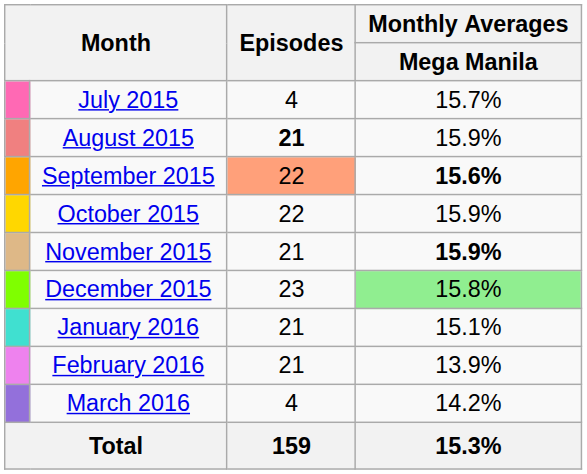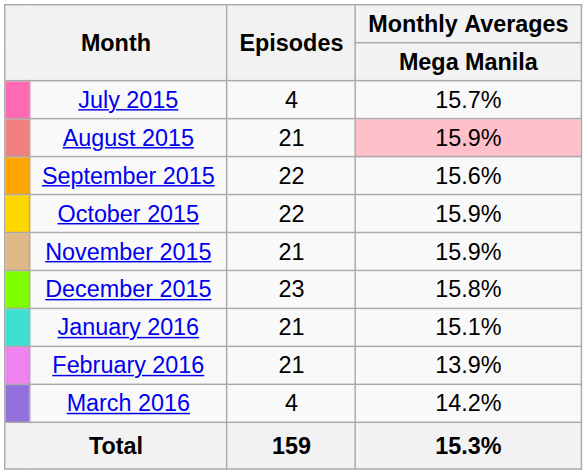(291, 138) bold -> (291, 138) normal
(468, 138) no background -> (468, 138) pink background
(291, 176) lightsalmon background -> (291, 176) no background
(468, 176) bold -> (468, 176) normal
(468, 251) bold -> (468, 251) normal
(468, 289) lightgreen background -> (468, 289) no background
